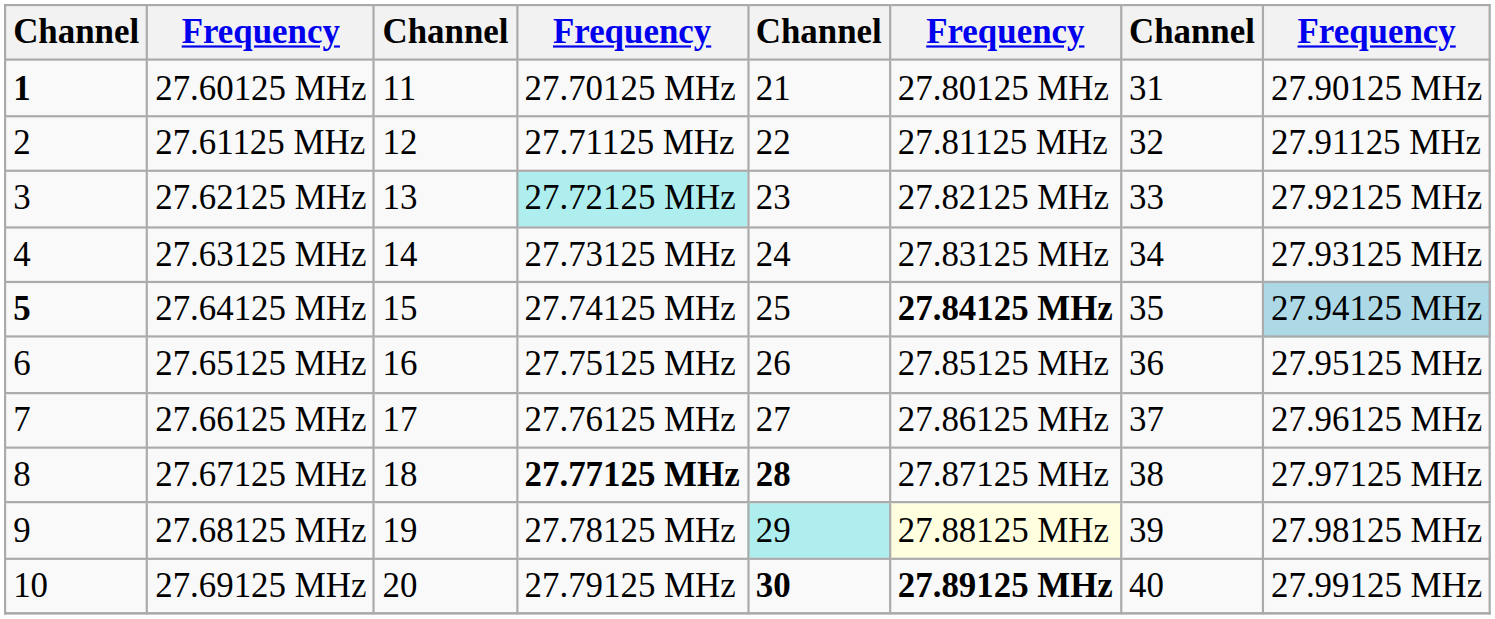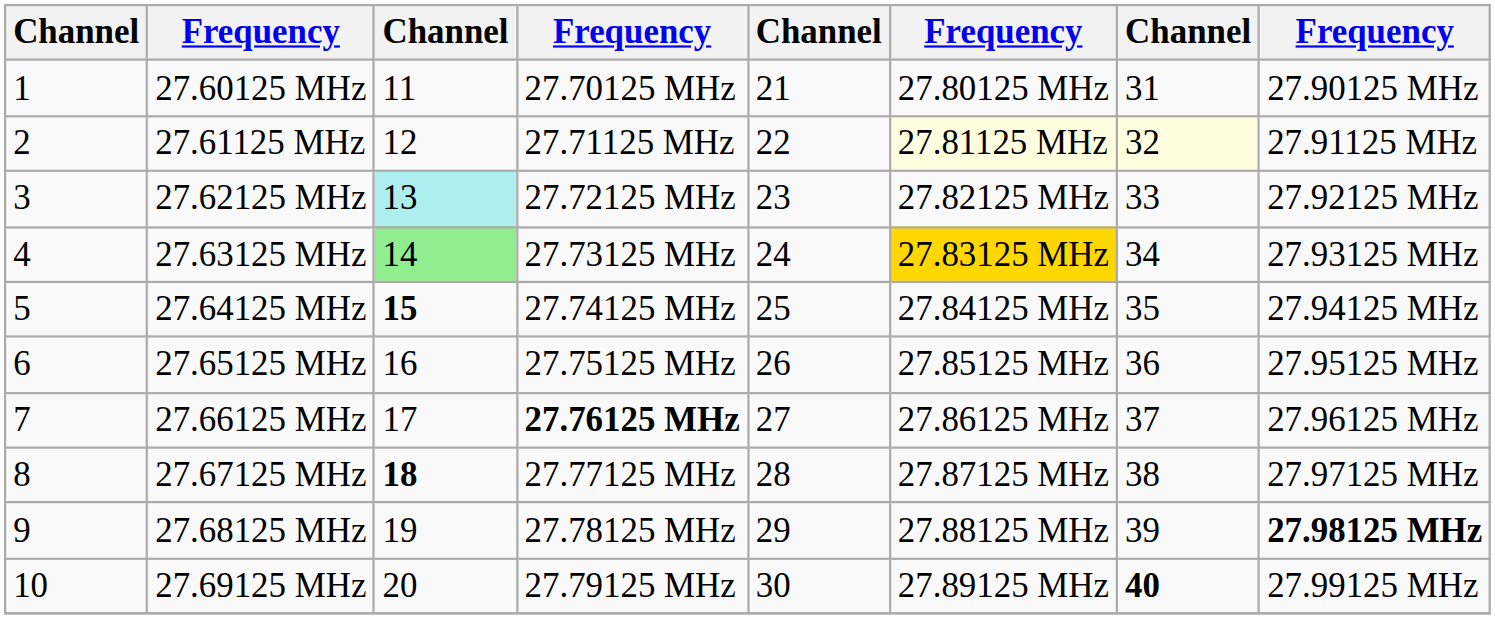(22, 87) bold -> (22, 87) normal
(1003, 142) no background -> (1003, 142) lightyellow background
(1146, 142) no background -> (1143, 142) lightyellow background
(400, 198) no background -> (400, 198) paleturquoise background
(630, 198) paleturquoise background -> (630, 198) no background
(400, 253) no background -> (400, 253) lightgreen background
(1003, 253) no background -> (1003, 253) gold background
(22, 308) bold -> (22, 308) normal
(400, 308) normal -> (400, 308) bold
(1005, 308) bold -> (1003, 308) normal
(1377, 308) lightblue background -> (1373, 308) no background
(630, 419) normal -> (632, 419) bold
(400, 474) normal -> (400, 474) bold
(632, 474) bold -> (630, 474) normal
(773, 474) bold -> (773, 474) normal
(773, 530) paleturquoise background -> (773, 530) no background
(1003, 530) lightyellow background -> (1003, 530) no background
(1377, 530) normal -> (1375, 530) bold
(773, 585) bold -> (773, 585) normal
(1005, 585) bold -> (1003, 585) normal
(1146, 585) normal -> (1143, 585) bold
